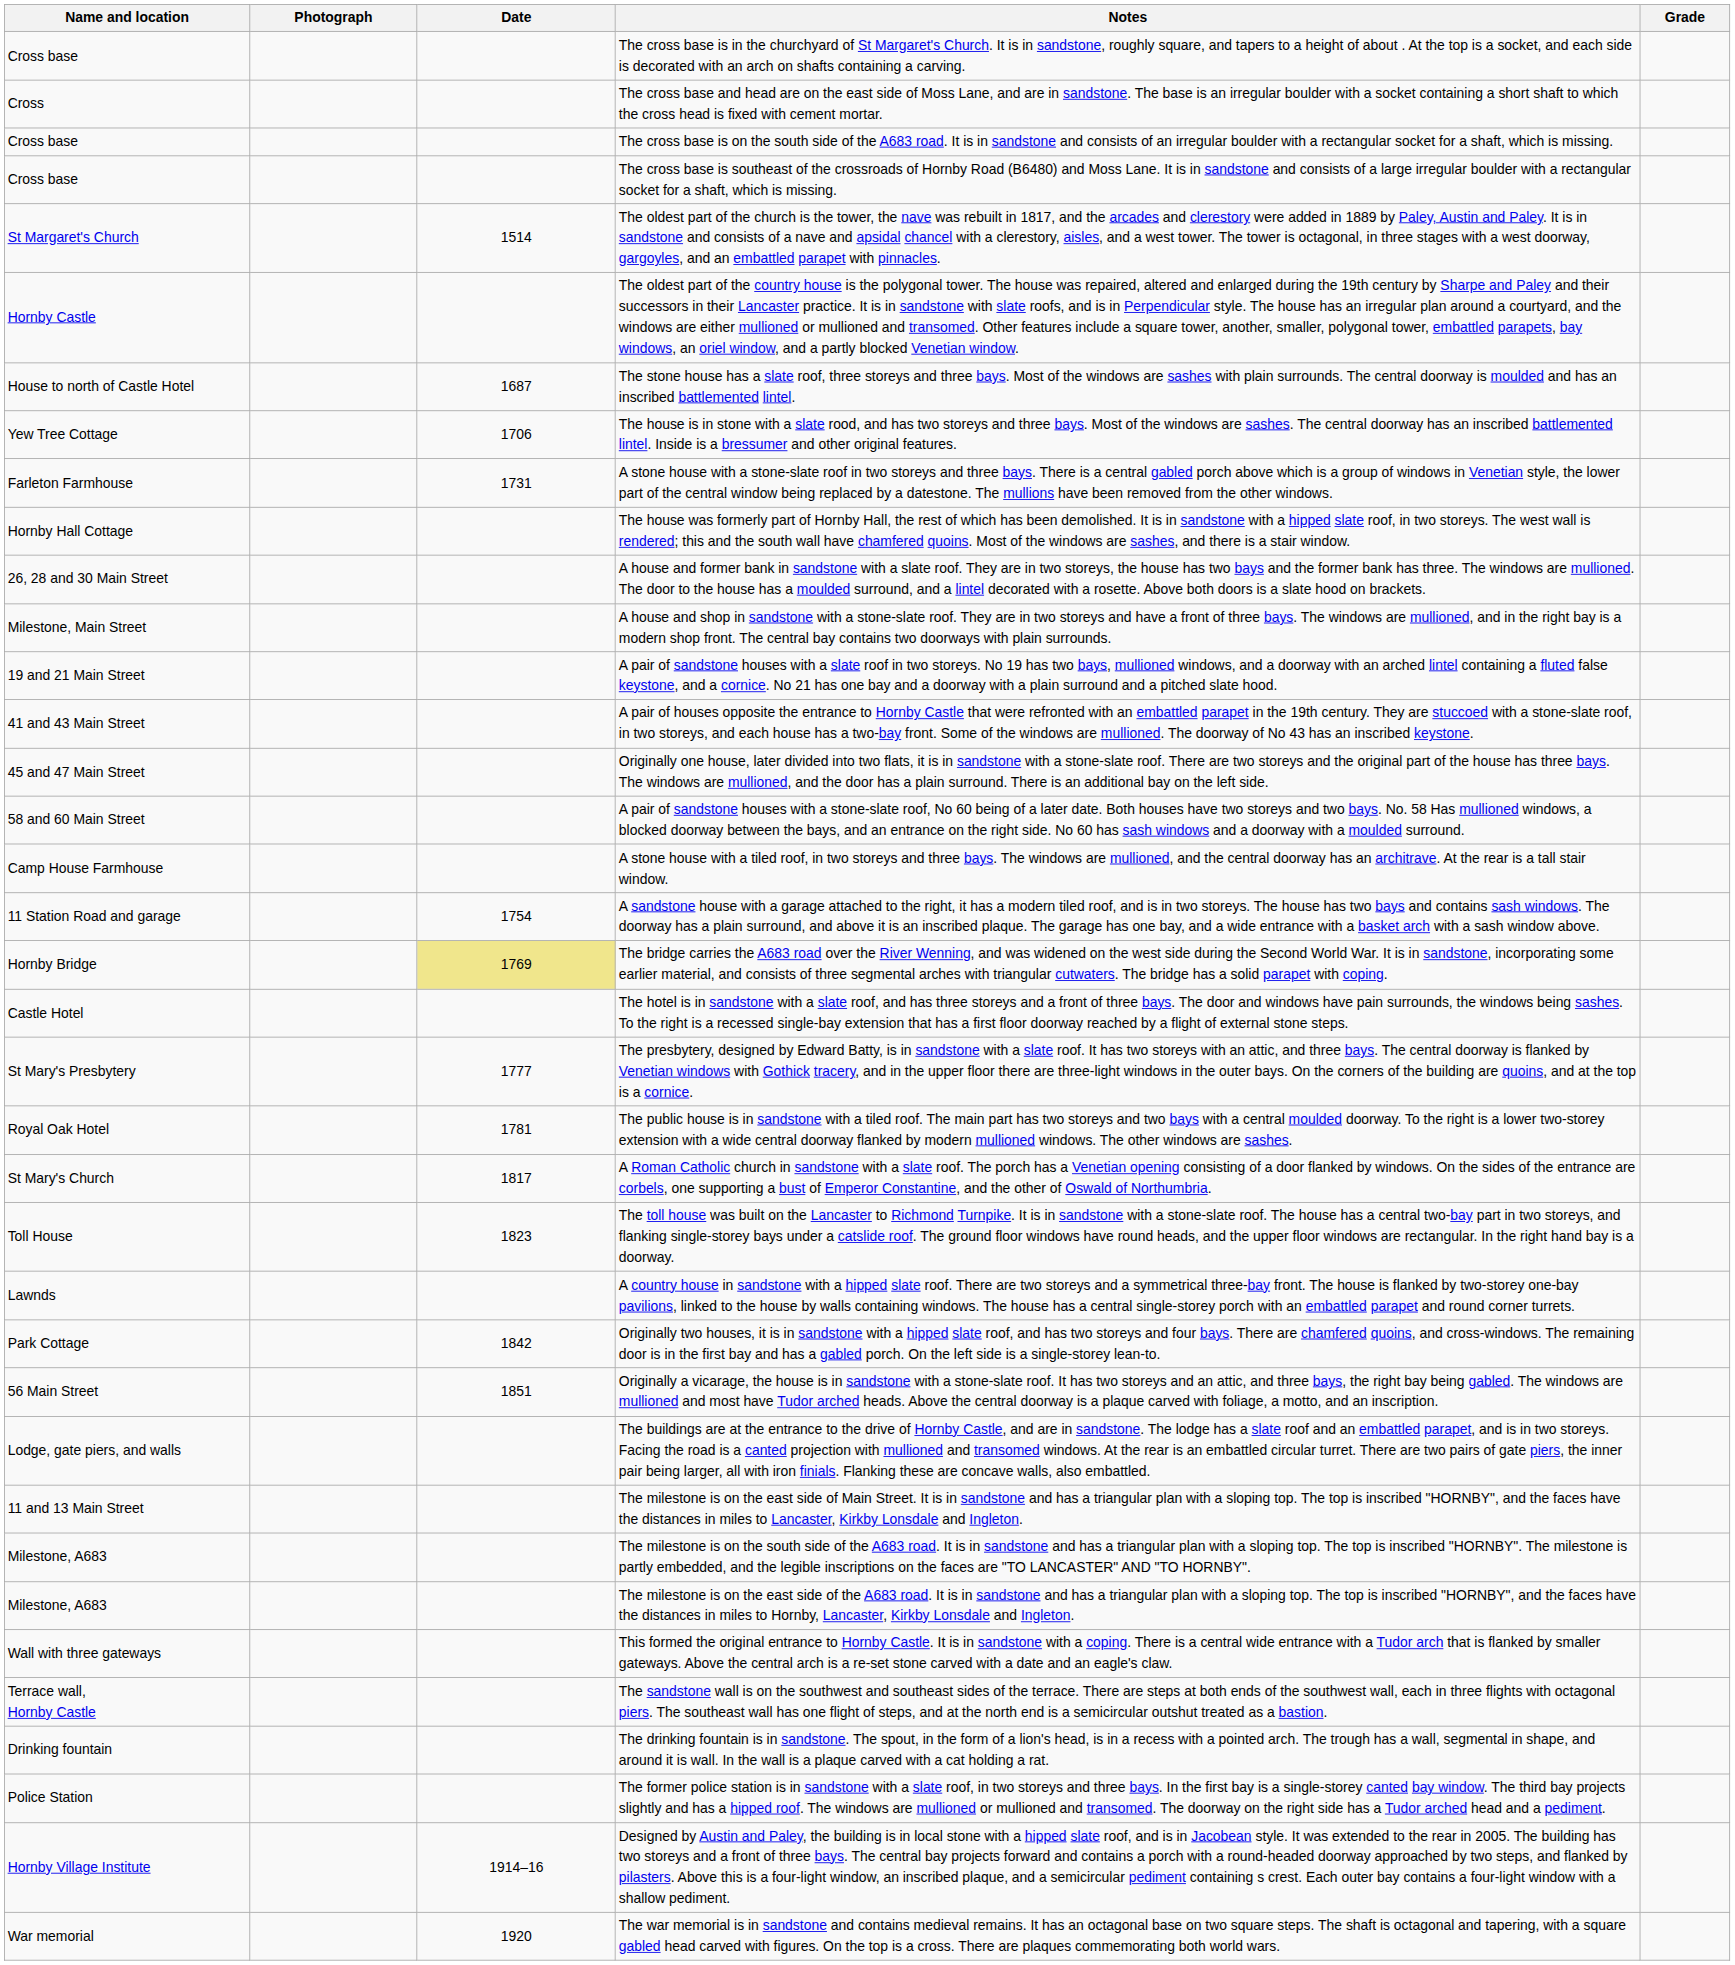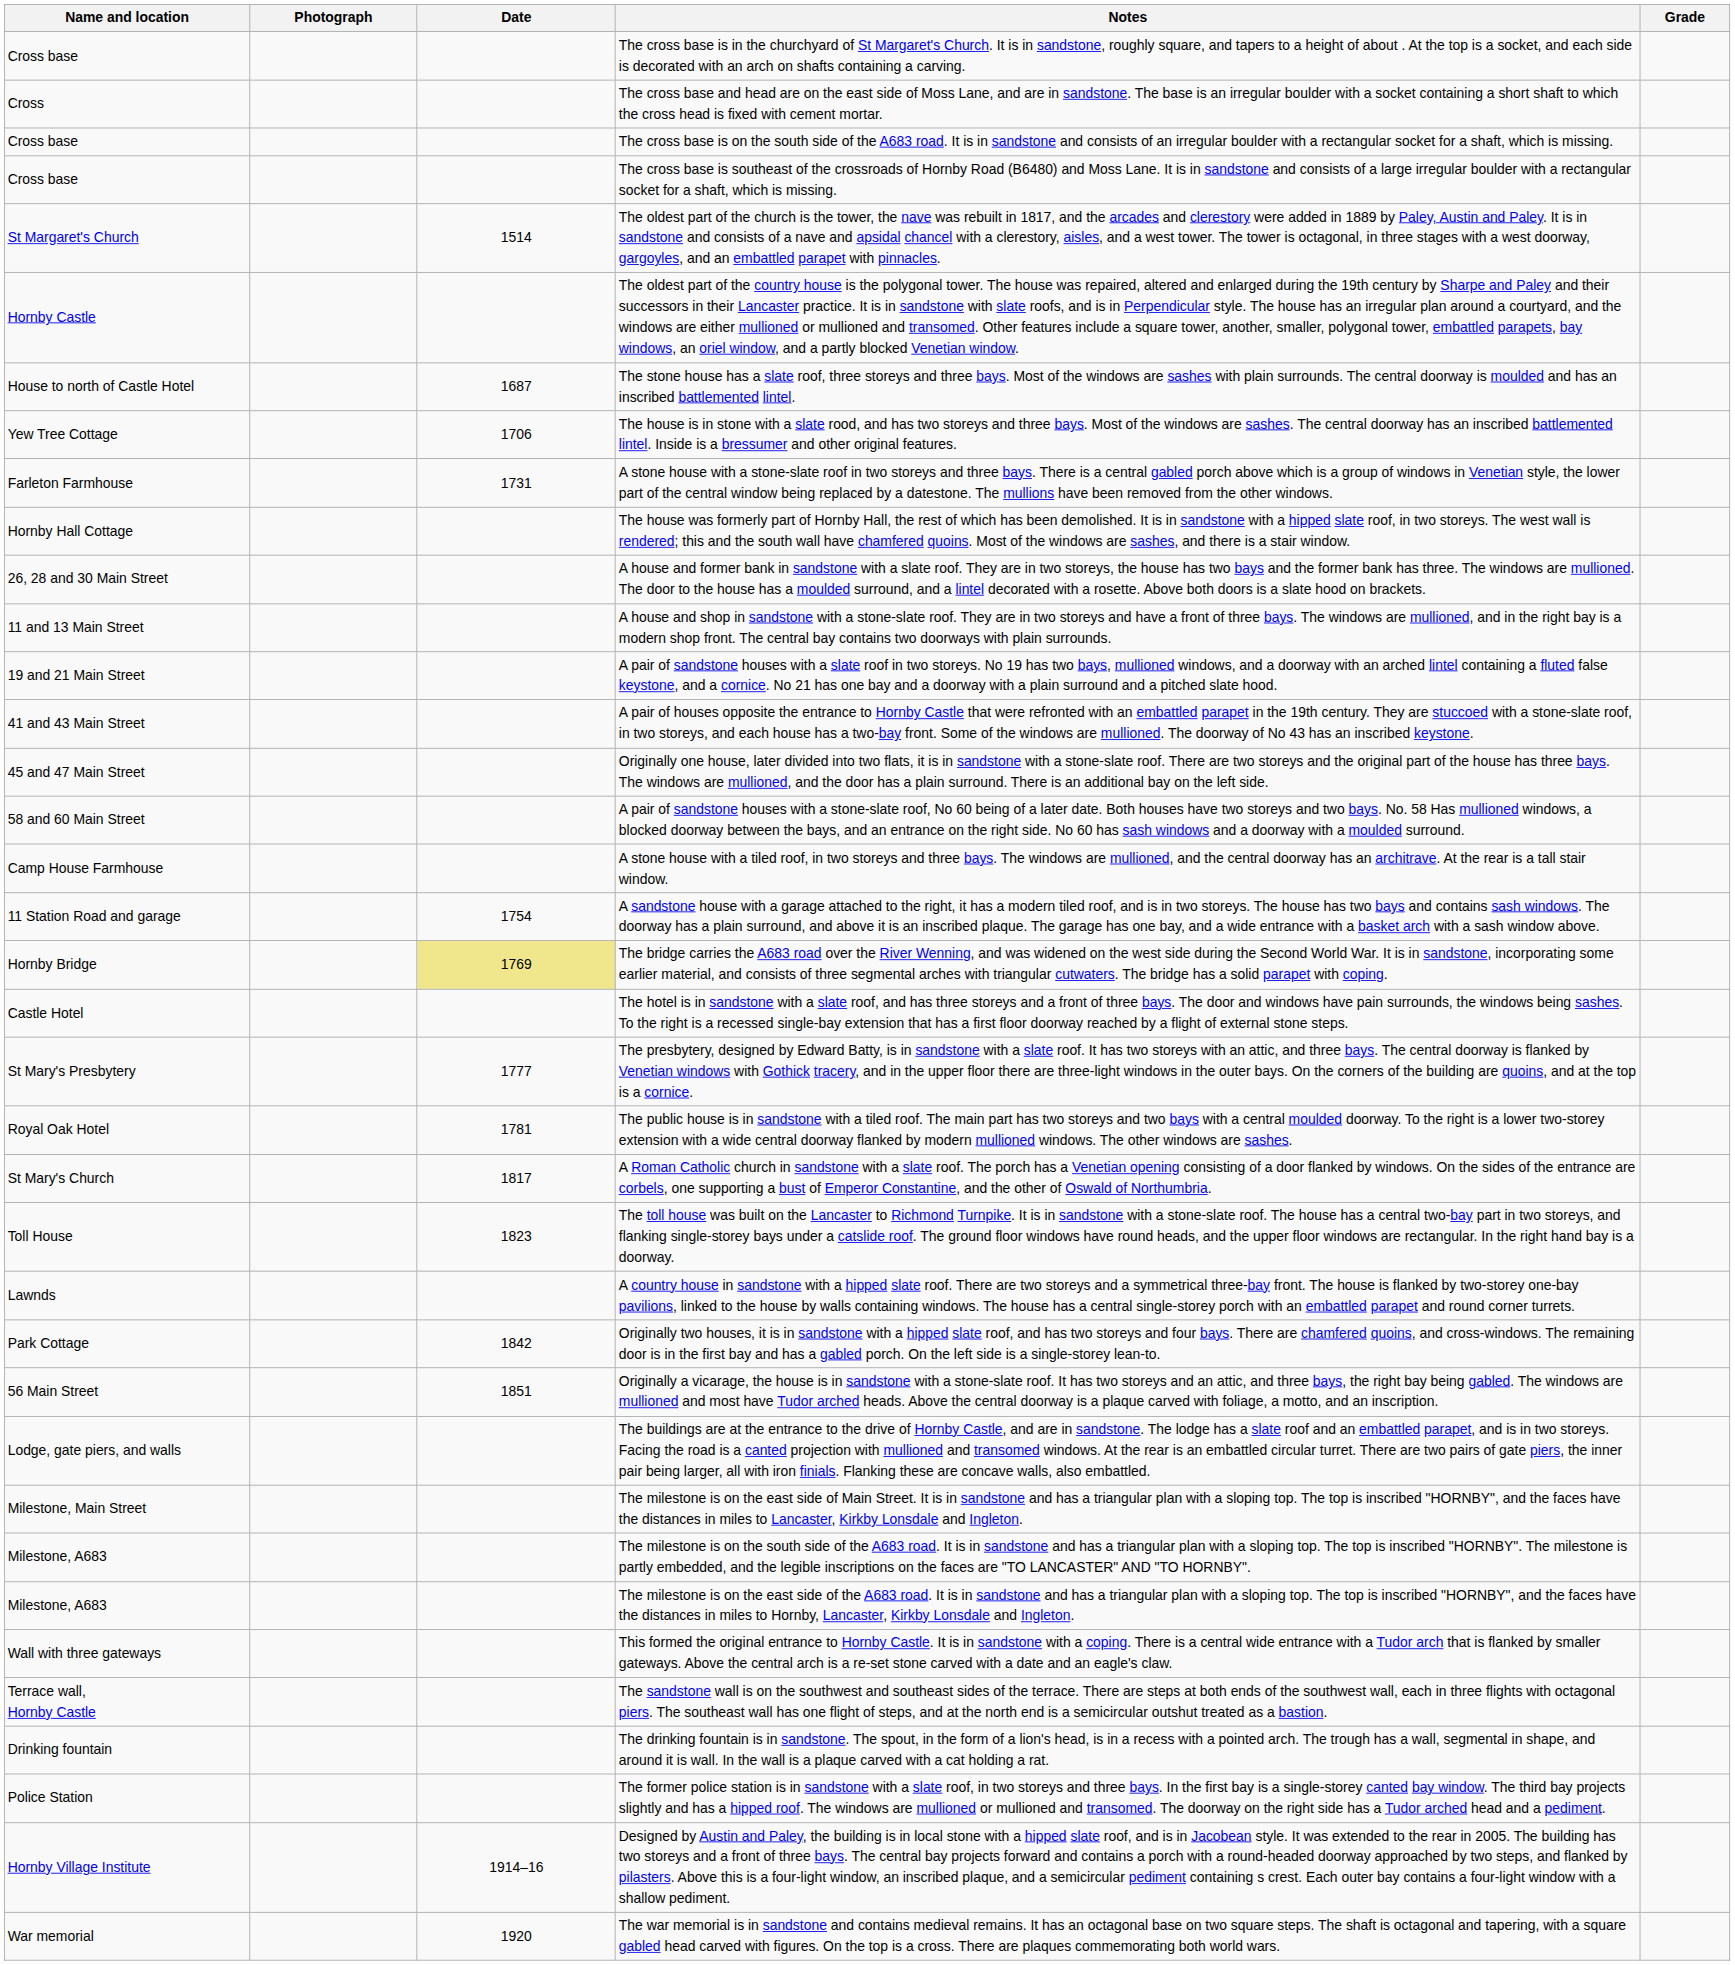(77, 627) Milestone, Main Street -> (76, 627) 11 and 13 Main Street
(76, 1509) 11 and 13 Main Street -> (77, 1509) Milestone, Main Street
